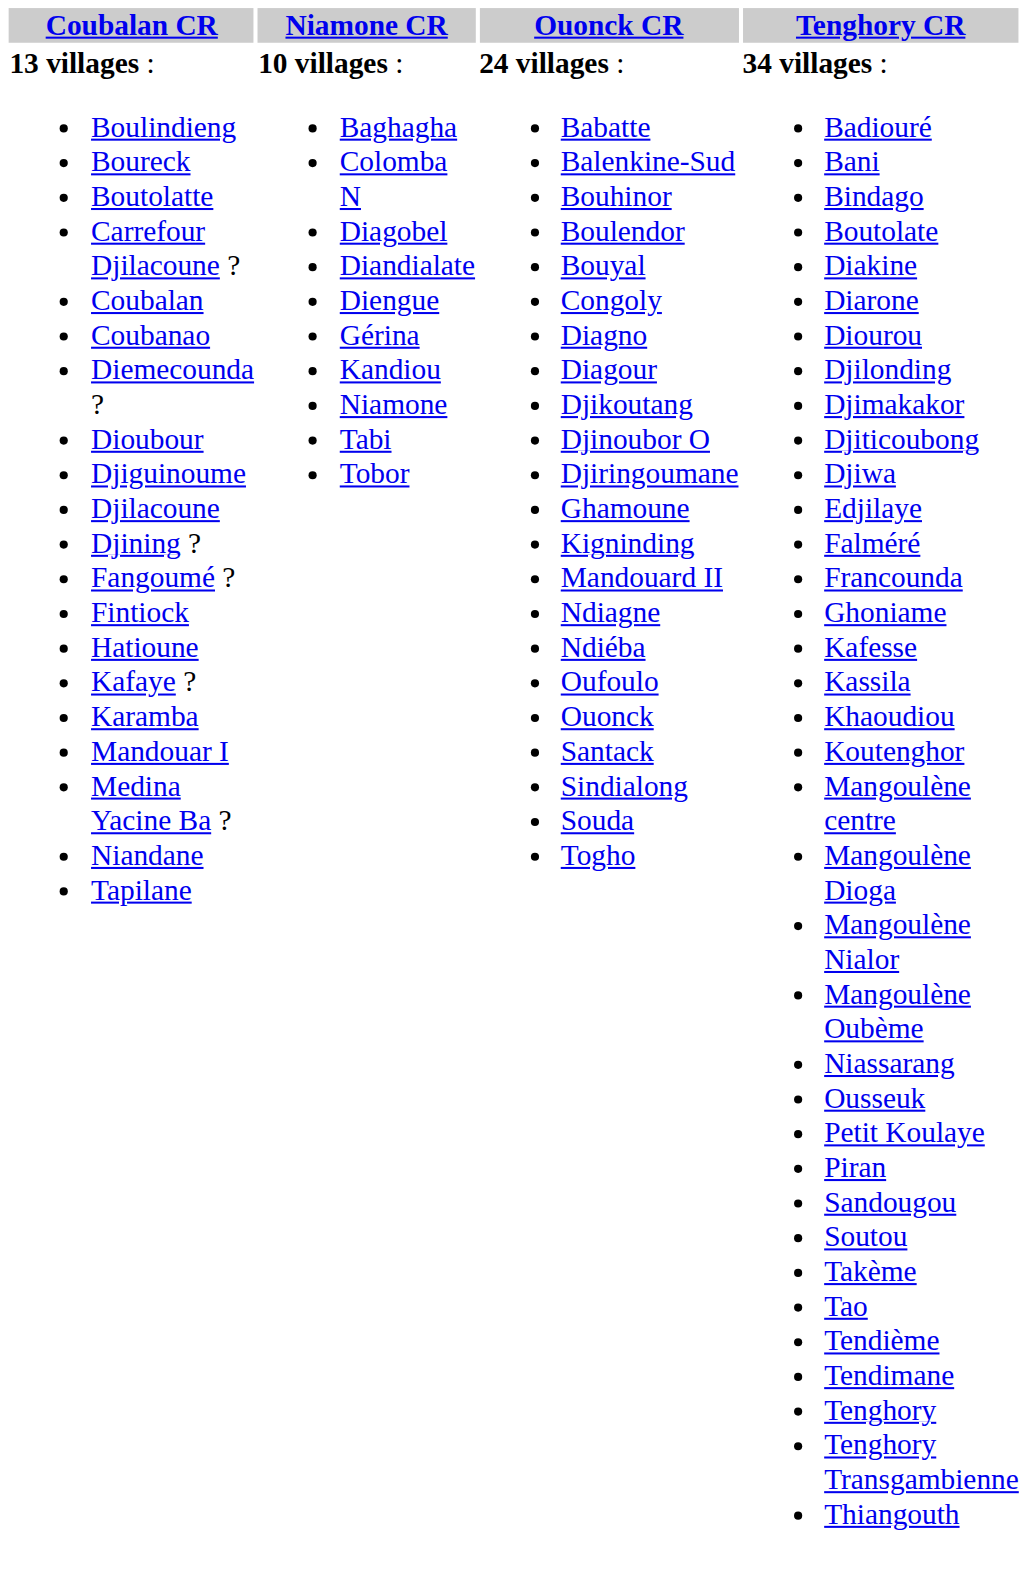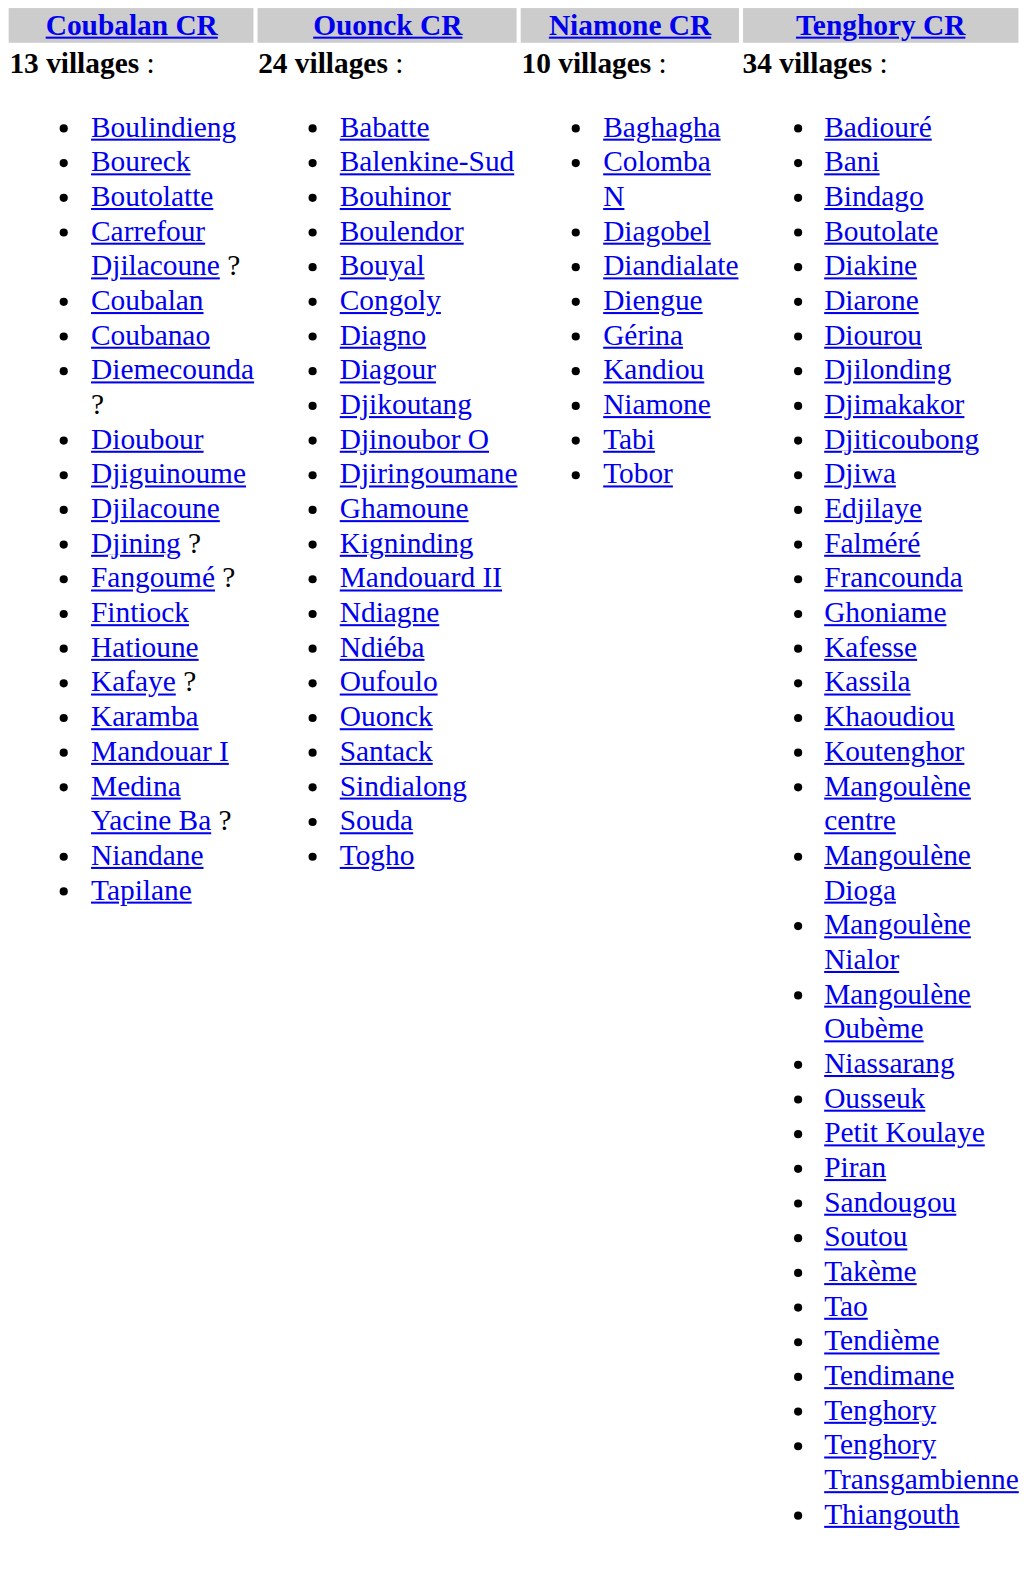columns swapped: (367, 24) <-> (609, 24)
